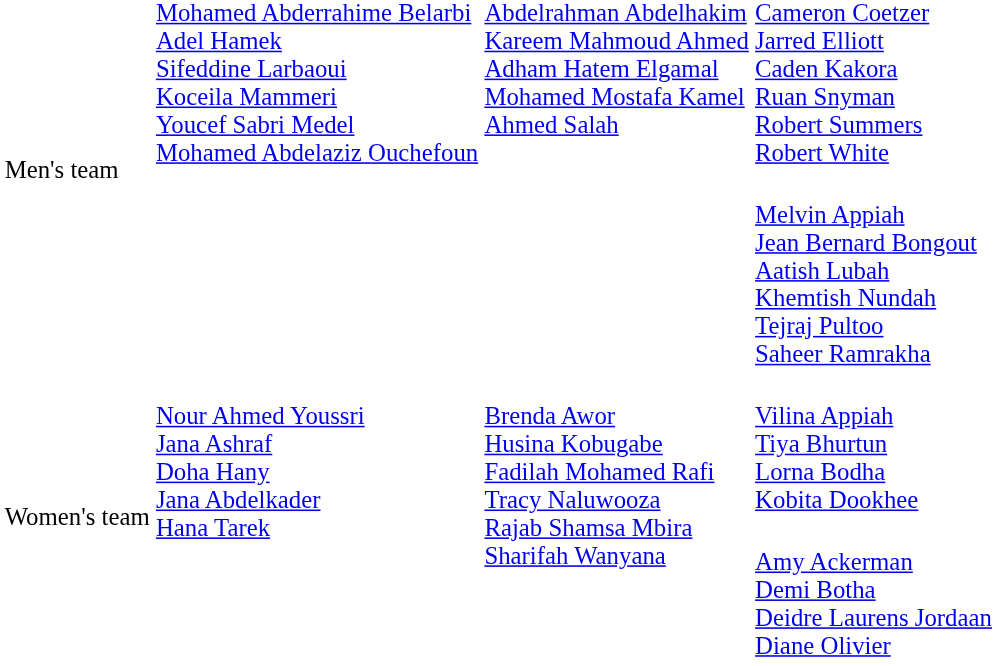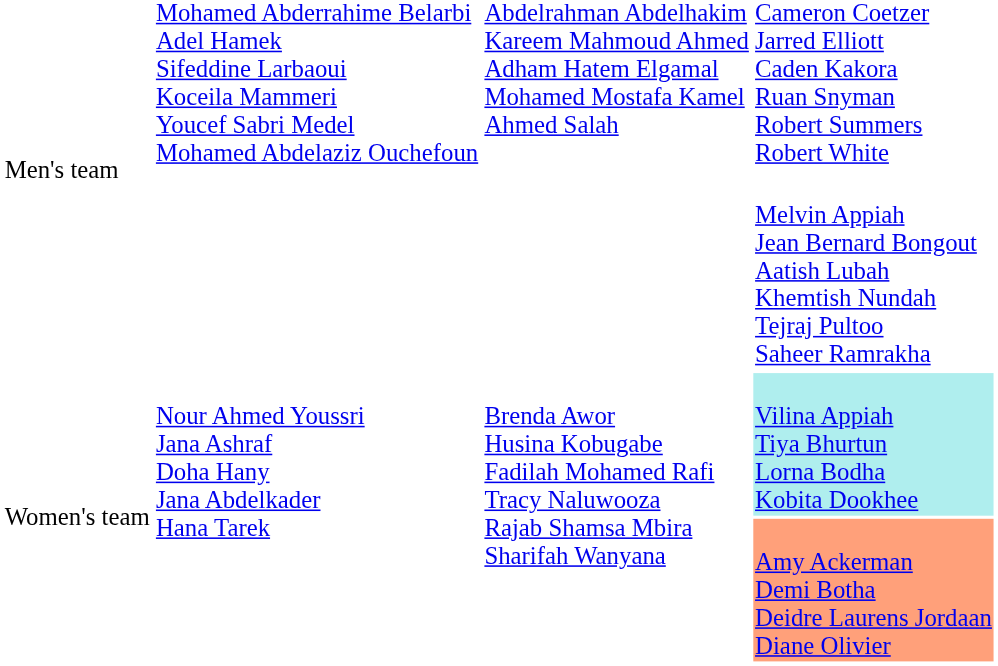(837, 458) no background -> (837, 458) paleturquoise background
(874, 603) no background -> (874, 603) lightsalmon background
